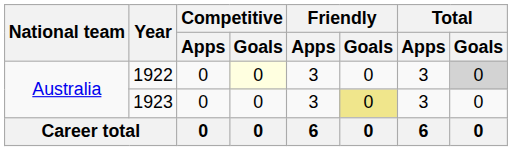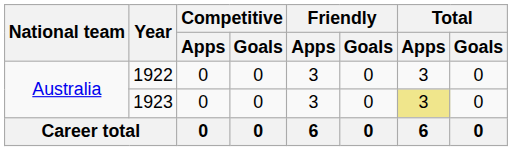(258, 74) lightyellow background -> (258, 74) no background
(479, 74) lightgrey background -> (479, 74) no background
(368, 103) khaki background -> (368, 103) no background
(423, 103) no background -> (423, 103) khaki background
